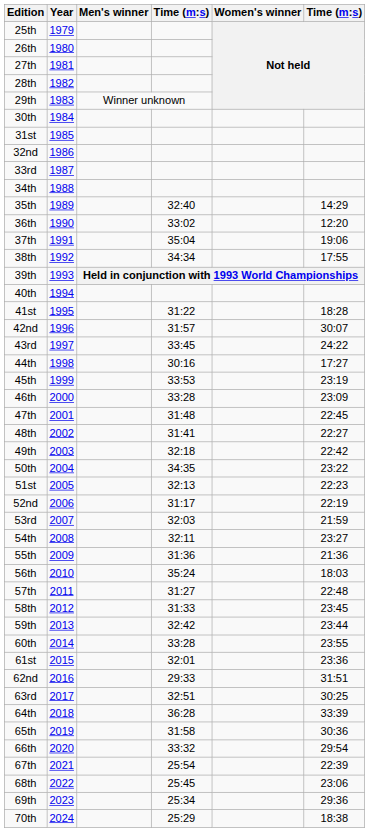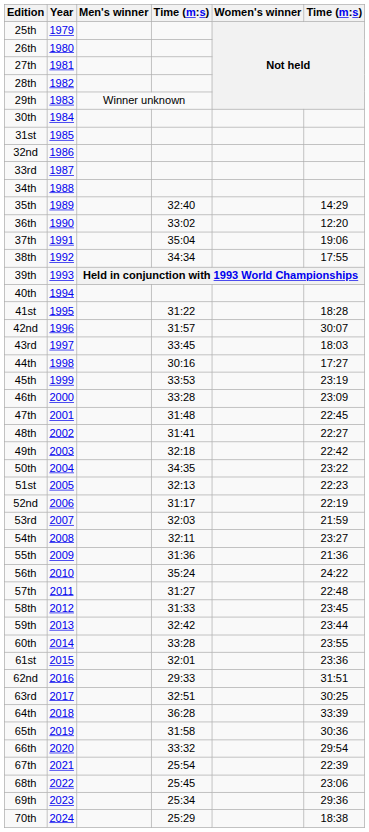(334, 345) 24:22 -> (334, 345) 18:03
(334, 573) 18:03 -> (334, 573) 24:22
